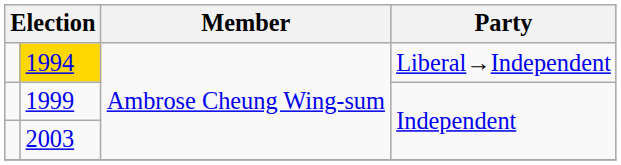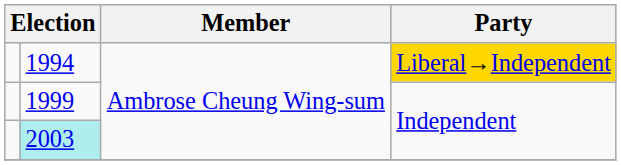(50, 62) gold background -> (50, 62) no background
(504, 62) no background -> (504, 62) gold background
(50, 139) no background -> (50, 139) paleturquoise background
